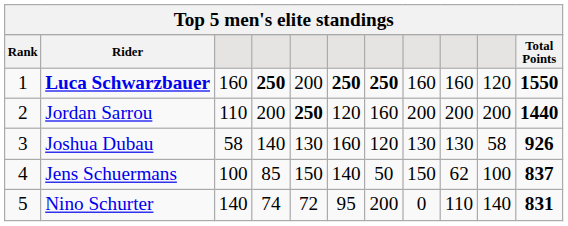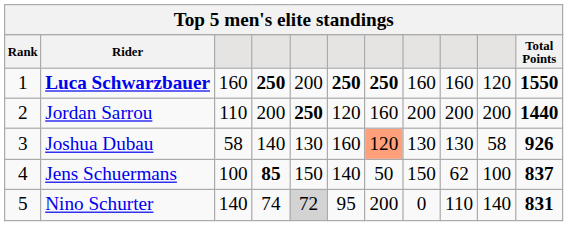(384, 143) no background -> (384, 143) lightsalmon background
(271, 174) normal -> (271, 174) bold
(309, 204) no background -> (309, 204) lightgrey background
